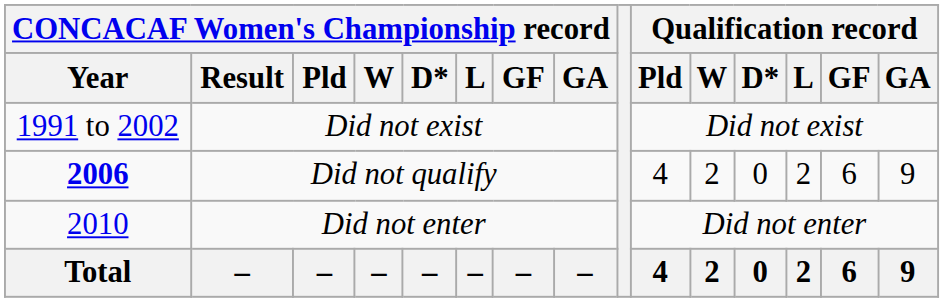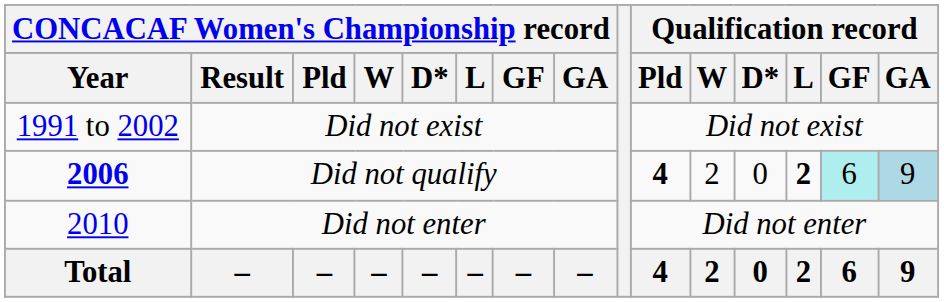(660, 175) normal -> (660, 175) bold
(803, 175) normal -> (803, 175) bold
(849, 175) no background -> (849, 175) paleturquoise background
(908, 175) no background -> (908, 175) lightblue background
